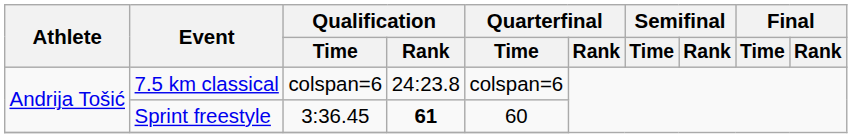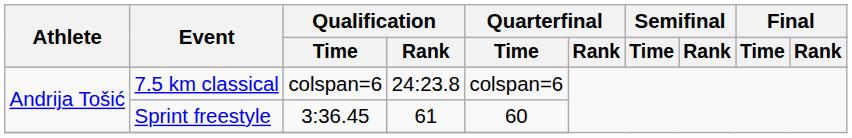(426, 116) bold -> (426, 116) normal
